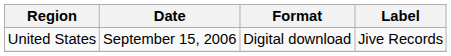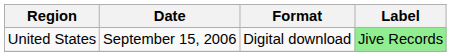(401, 39) no background -> (401, 39) lightgreen background
